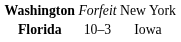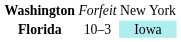(148, 29) no background -> (148, 29) paleturquoise background
